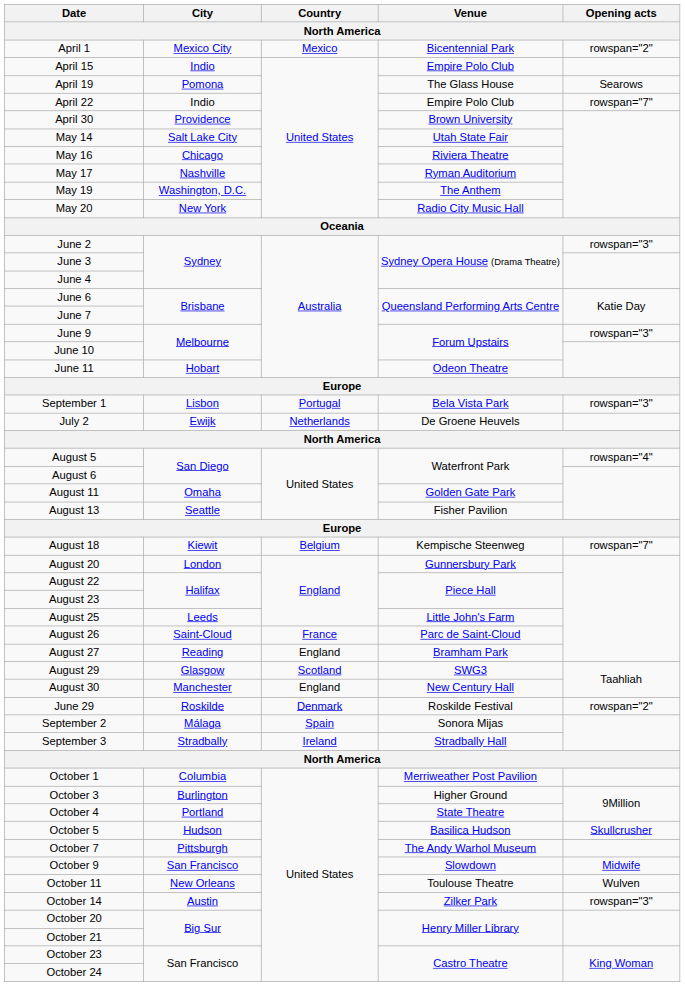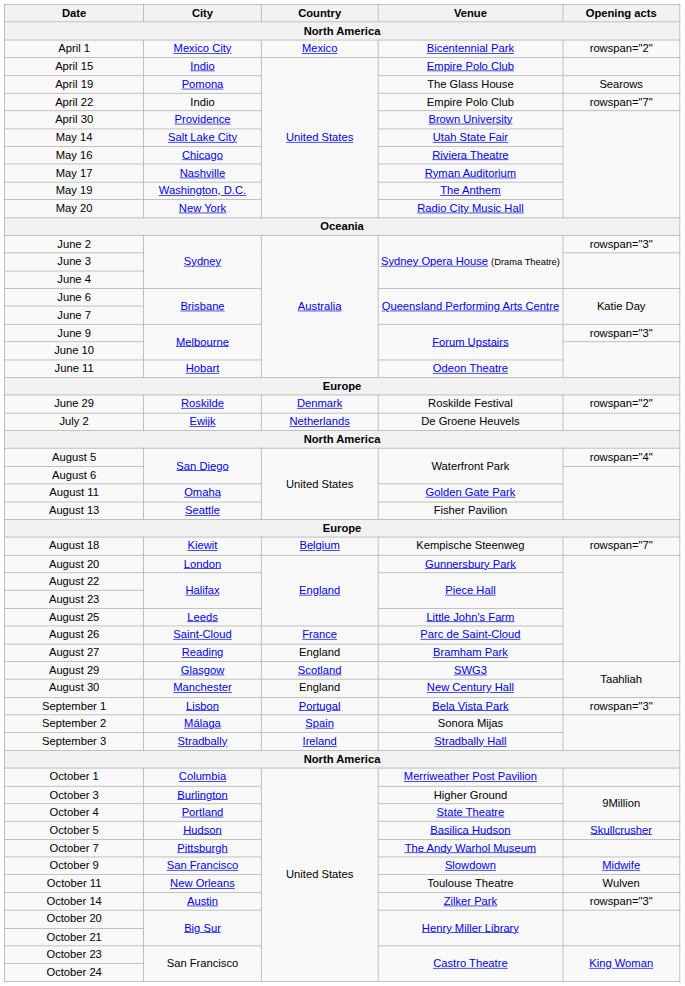rows swapped: (74, 706) <-> (74, 404)
